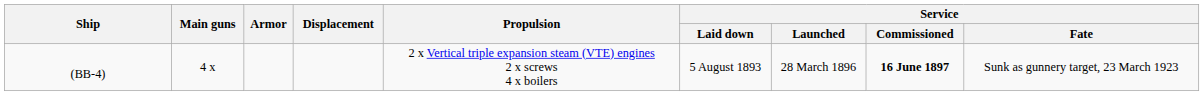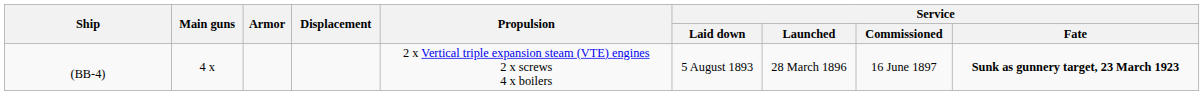(915, 67) bold -> (904, 67) normal
(1081, 67) normal -> (1075, 67) bold
